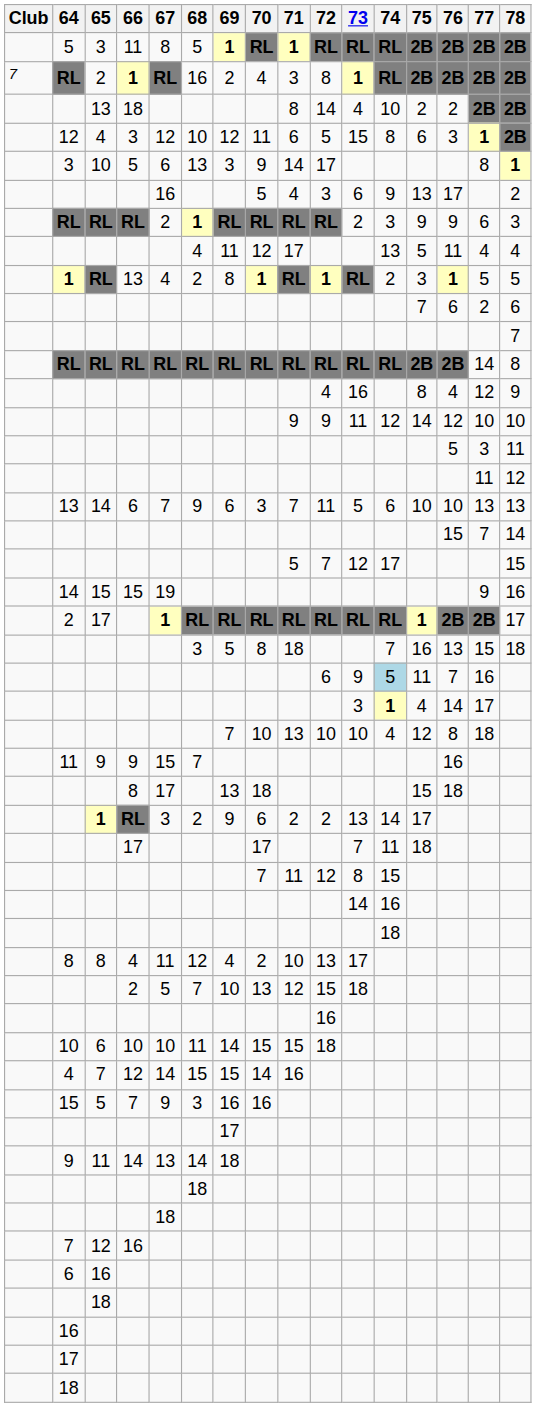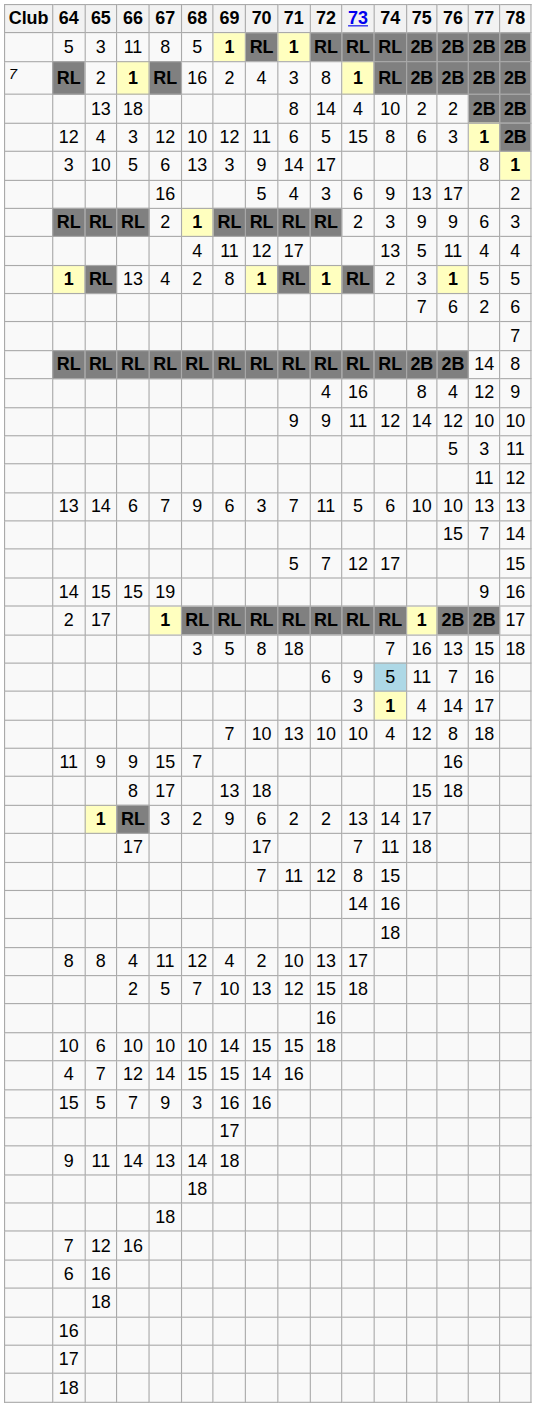(197, 1046) 11 -> (197, 1046) 10
